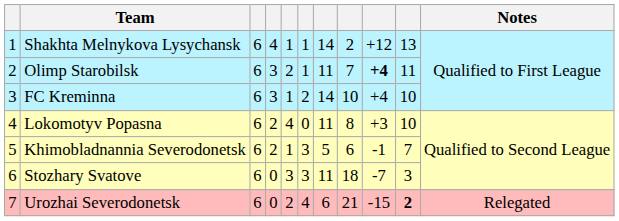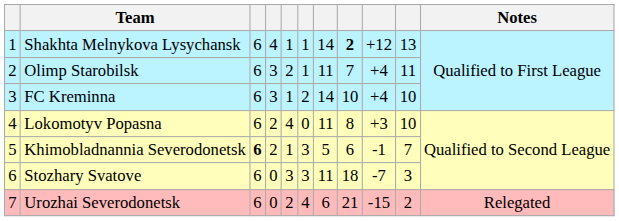(350, 44) normal -> (350, 44) bold
(379, 70) bold -> (379, 70) normal
(258, 149) normal -> (258, 149) bold
(408, 202) bold -> (408, 202) normal
